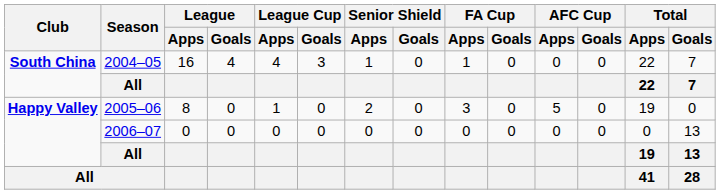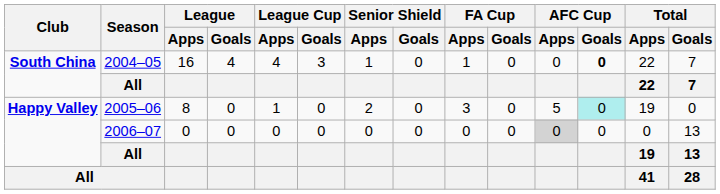(602, 62) normal -> (602, 62) bold
(602, 108) no background -> (602, 108) paleturquoise background
(557, 131) no background -> (557, 131) lightgrey background
